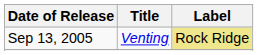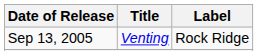(212, 39) khaki background -> (212, 39) no background
